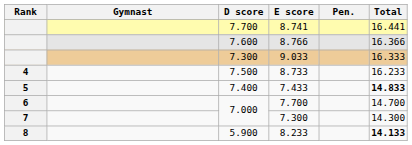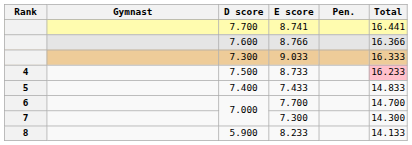(388, 73) no background -> (388, 73) pink background
(388, 88) bold -> (388, 88) normal
(388, 134) bold -> (388, 134) normal
